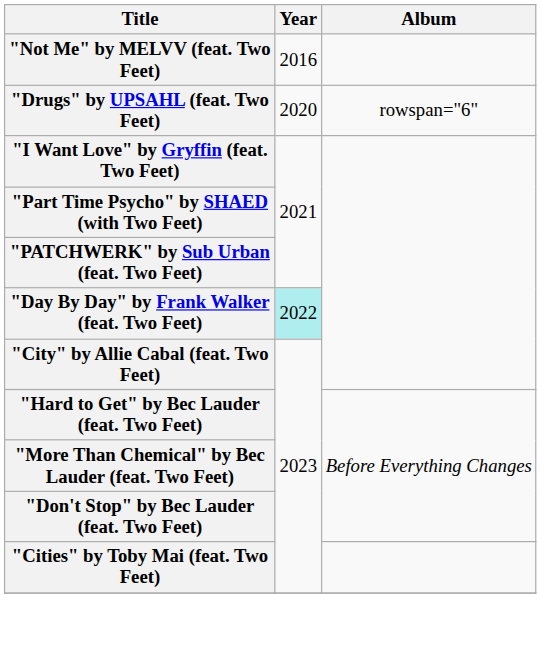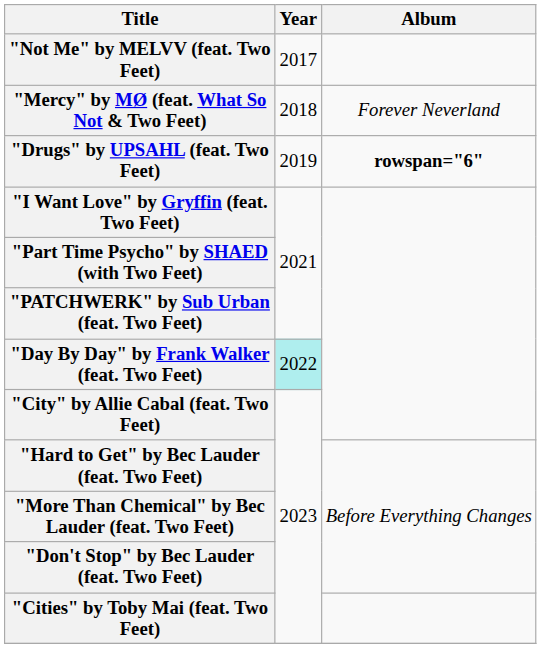(298, 59) 2016 -> (298, 59) 2017
+ row: (140, 110)
(298, 110) 2020 -> (298, 161) 2019
(429, 110) normal -> (429, 161) bold
